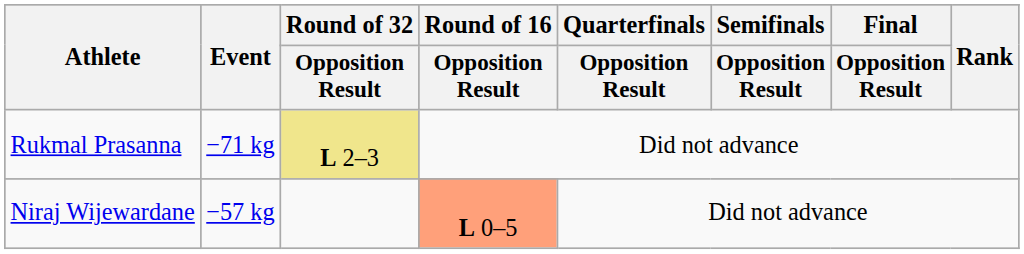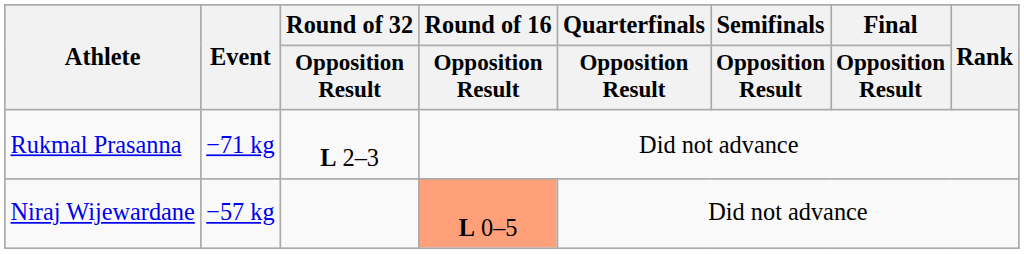(350, 158) khaki background -> (350, 158) no background
